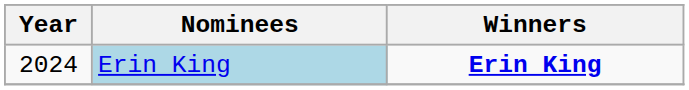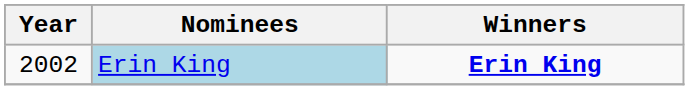(49, 65) 2024 -> (49, 65) 2002
